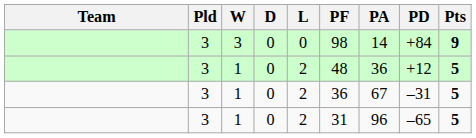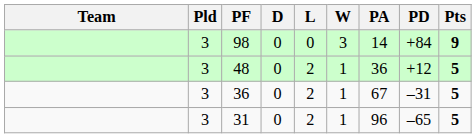columns swapped: (238, 17) <-> (339, 17)
